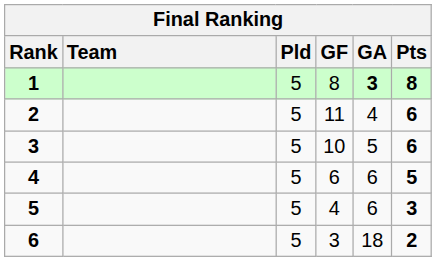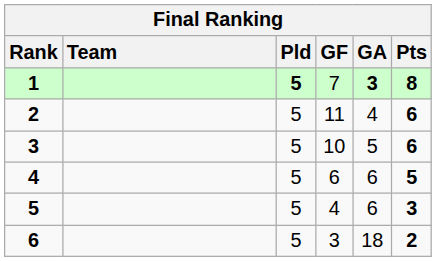(296, 83) normal -> (296, 83) bold
(334, 83) 8 -> (334, 83) 7
